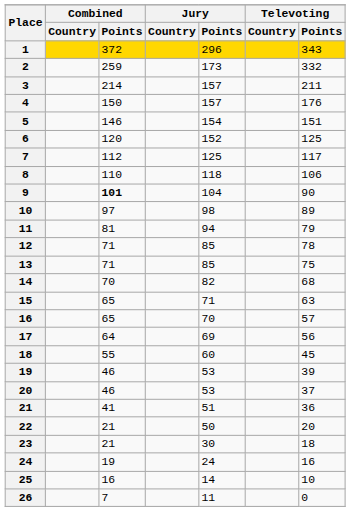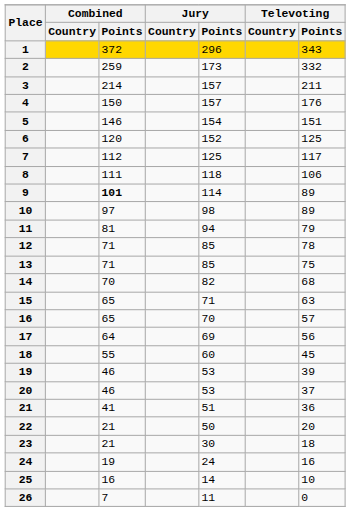(112, 175) 110 -> (112, 175) 111
(212, 193) 104 -> (212, 193) 114
(308, 193) 90 -> (308, 193) 89
